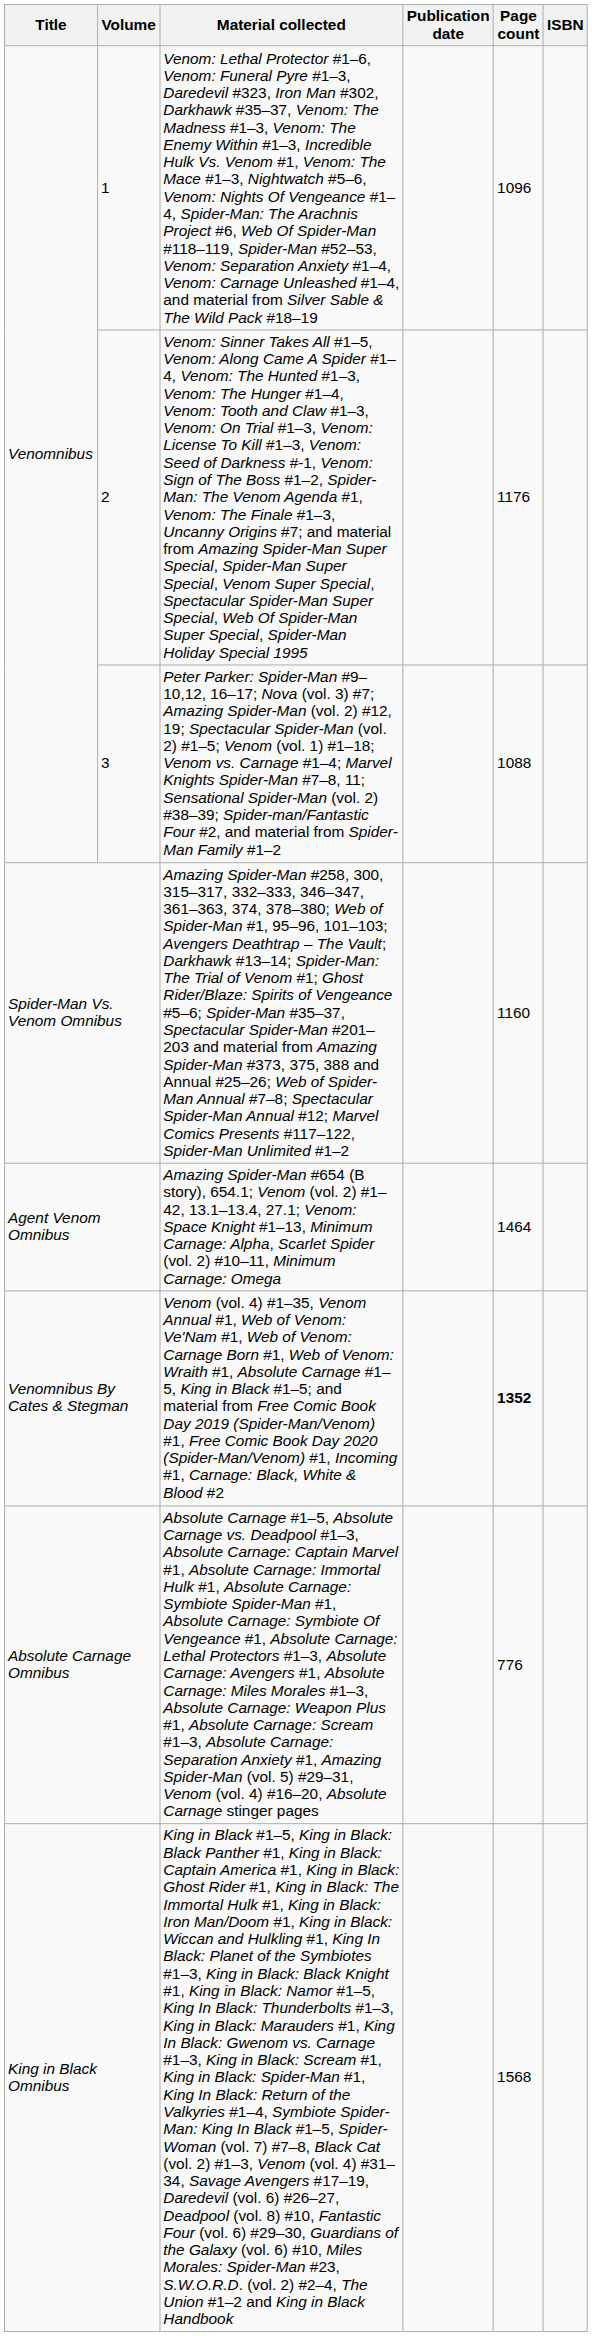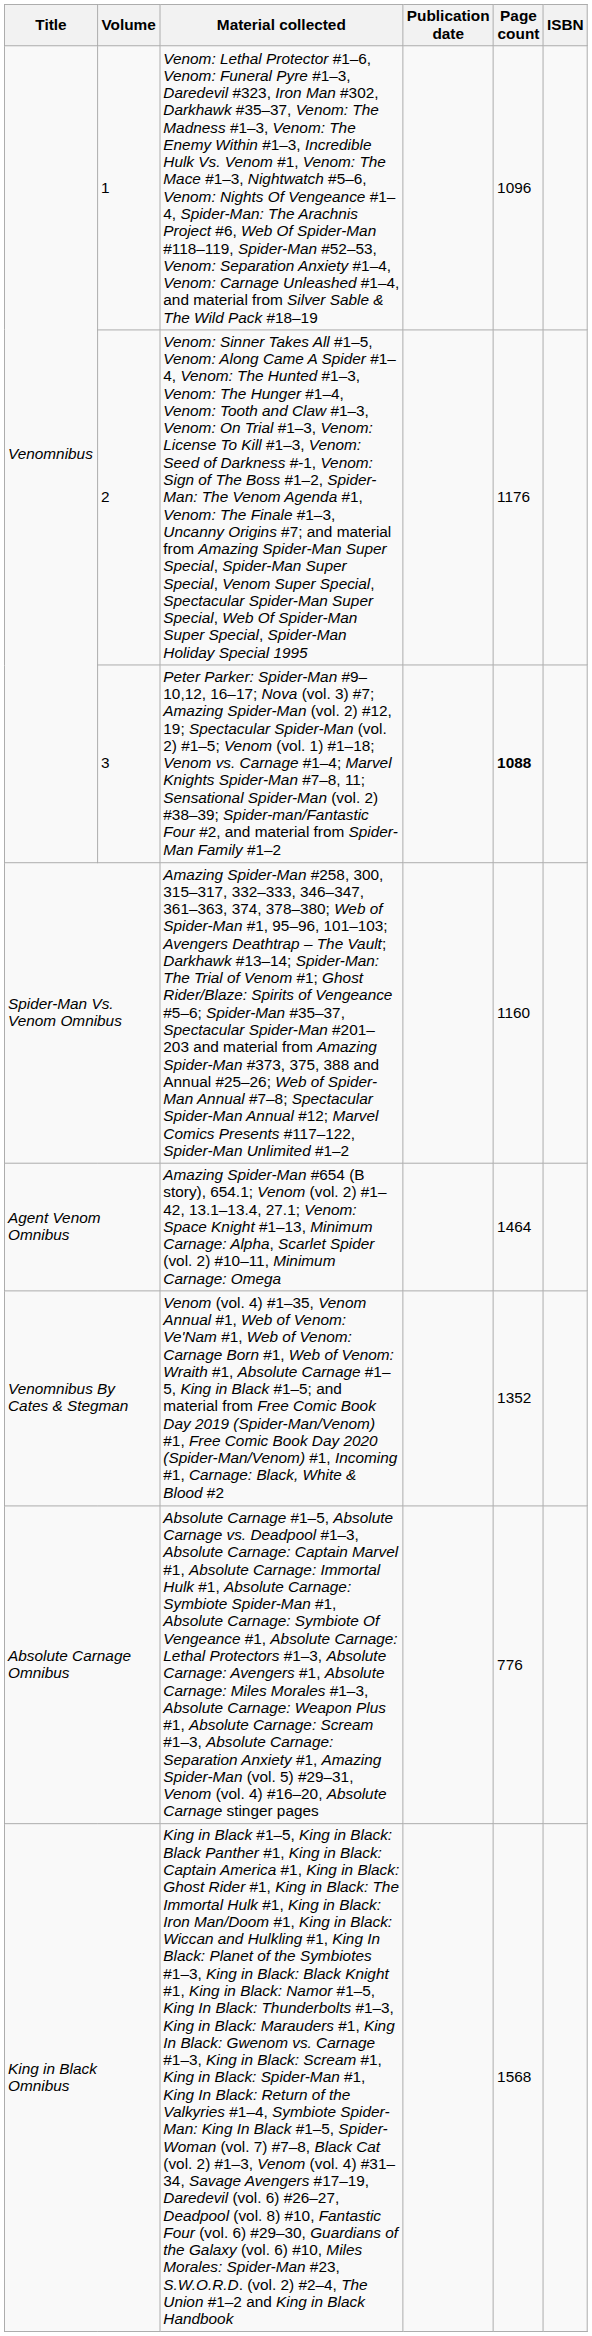(514, 763) normal -> (514, 763) bold
(514, 1398) bold -> (514, 1398) normal
